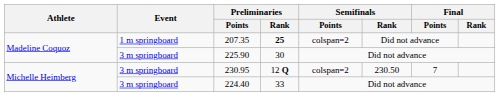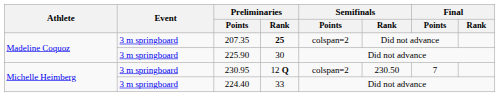(149, 40) 1 m springboard -> (149, 40) 3 m springboard
